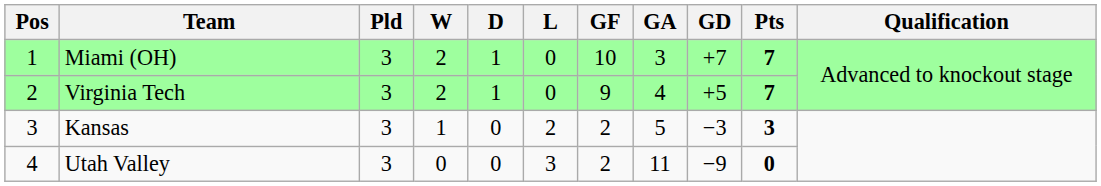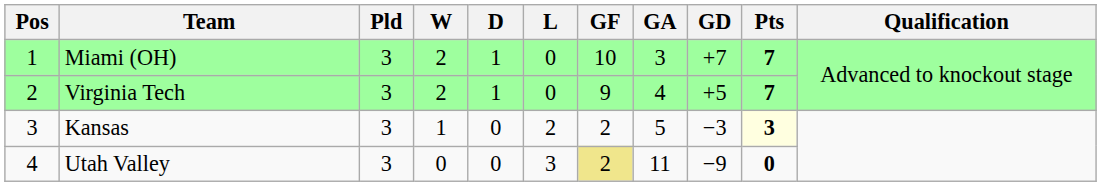(769, 127) no background -> (769, 127) lightyellow background
(605, 163) no background -> (605, 163) khaki background
